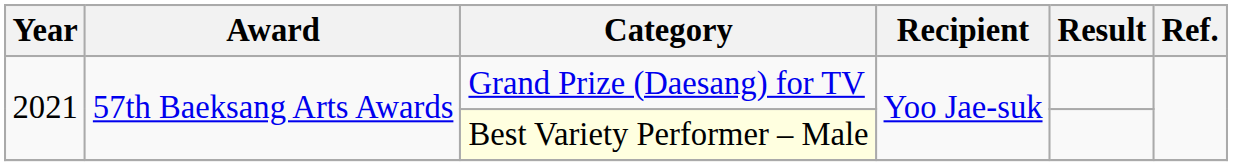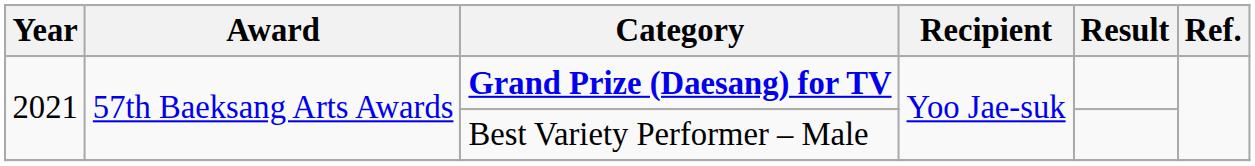(667, 82) normal -> (680, 82) bold
(668, 133) lightyellow background -> (668, 133) no background
